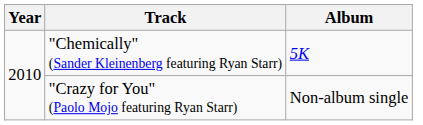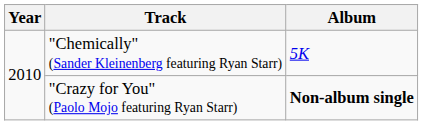(349, 97) normal -> (352, 97) bold
